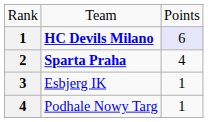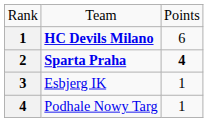(182, 38) lavender background -> (182, 38) no background
(182, 60) normal -> (182, 60) bold
